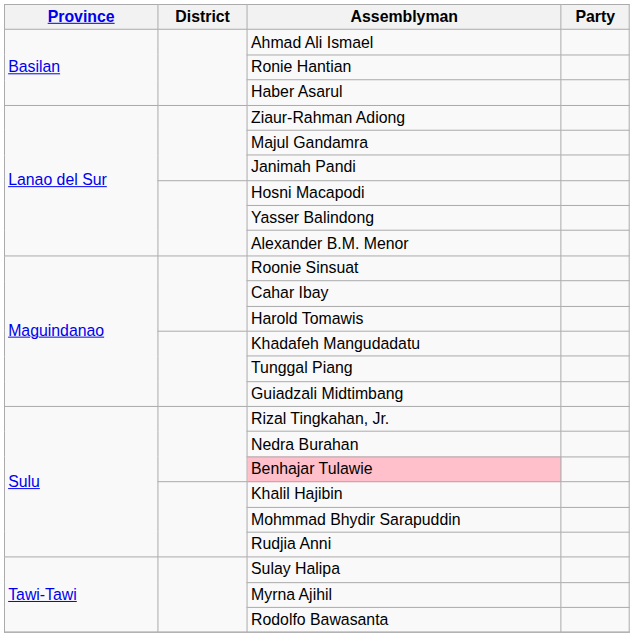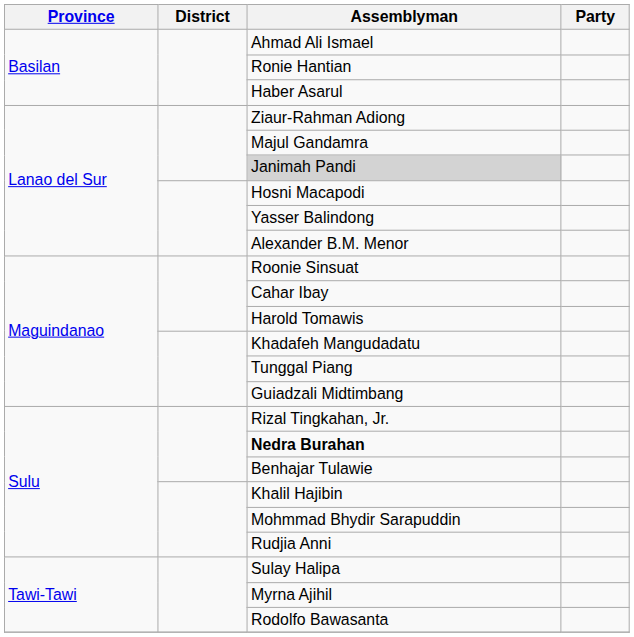(303, 167) no background -> (303, 167) lightgrey background
(305, 444) normal -> (308, 444) bold
(312, 469) pink background -> (312, 469) no background
